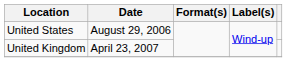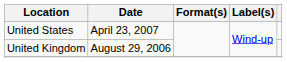(131, 30) August 29, 2006 -> (125, 30) April 23, 2007
(125, 48) April 23, 2007 -> (131, 48) August 29, 2006
